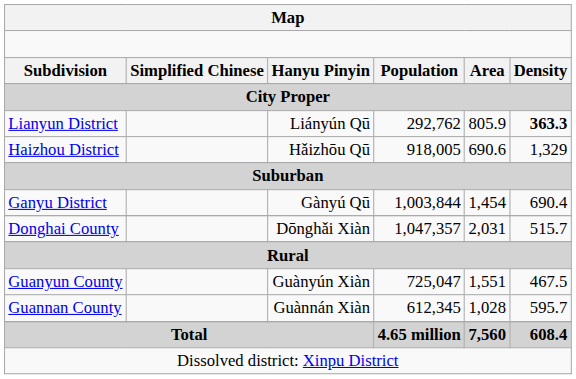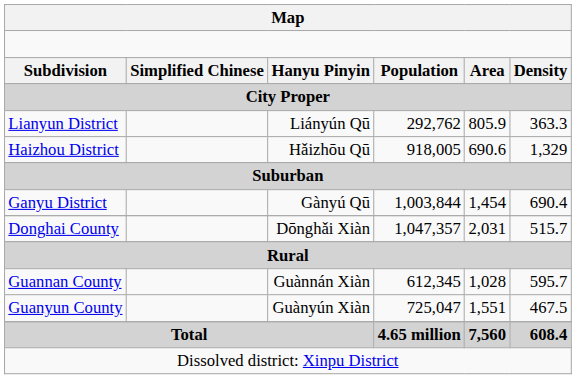(549, 123) bold -> (549, 123) normal
rows swapped: (65, 281) <-> (65, 307)
